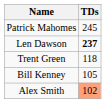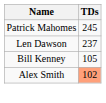(90, 43) bold -> (90, 43) normal
- row: (41, 59)
